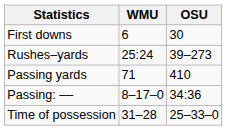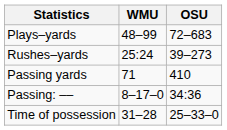- row: (40, 35)
+ row: (42, 35)
